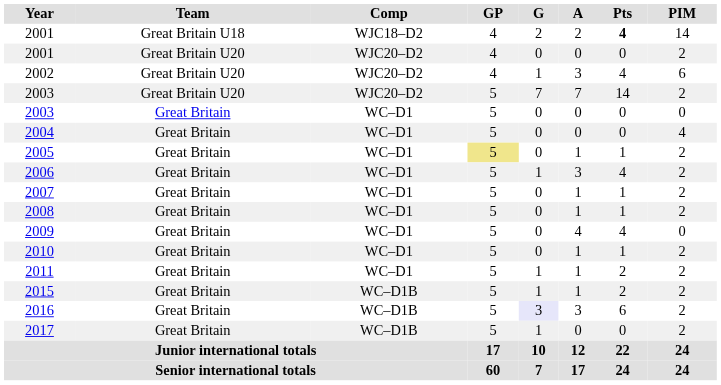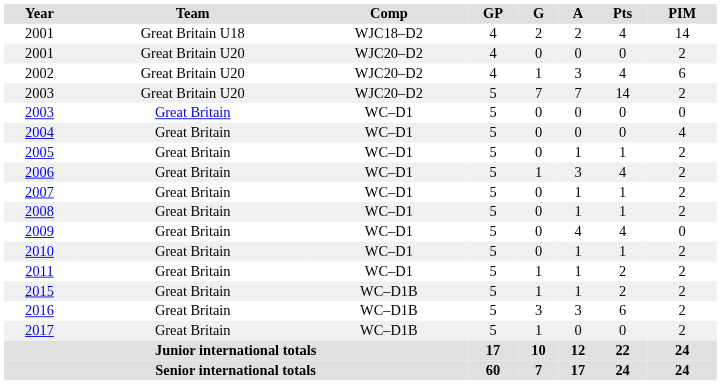(623, 33) bold -> (623, 33) normal
(493, 152) khaki background -> (493, 152) no background
(539, 310) lavender background -> (539, 310) no background
